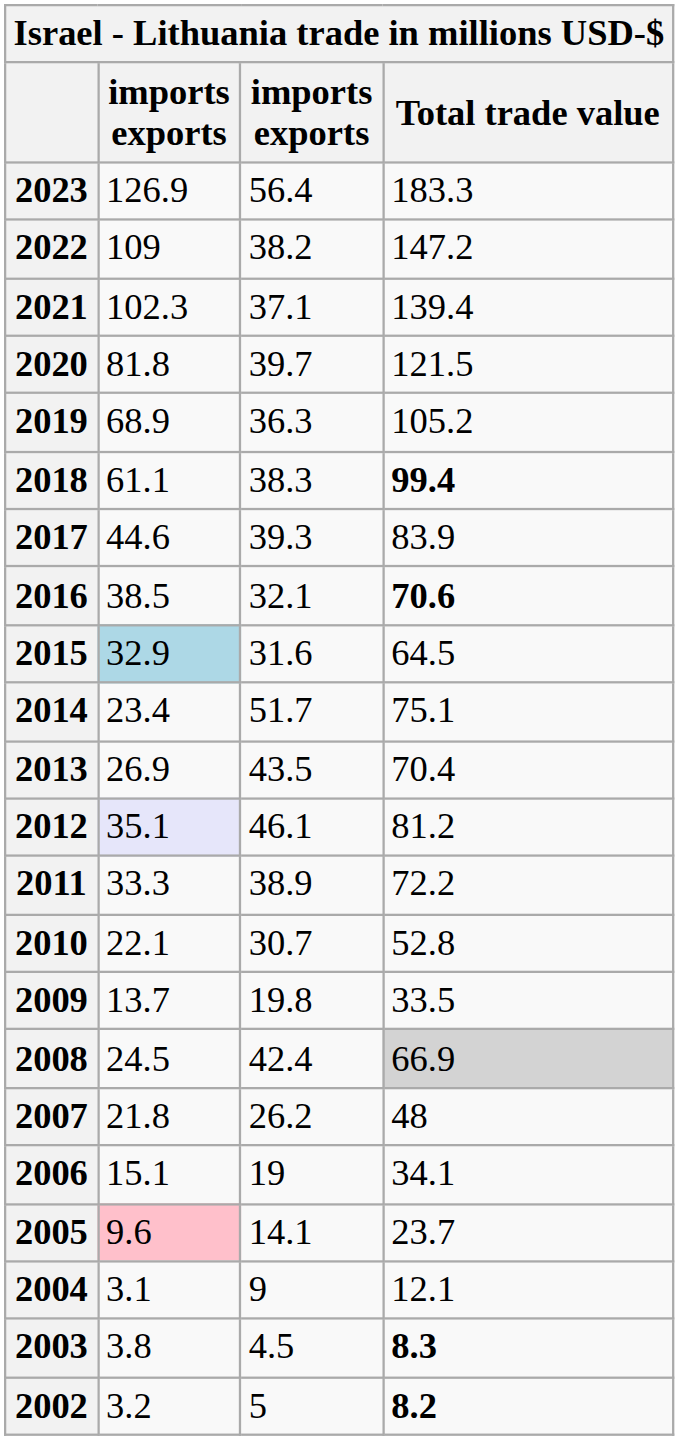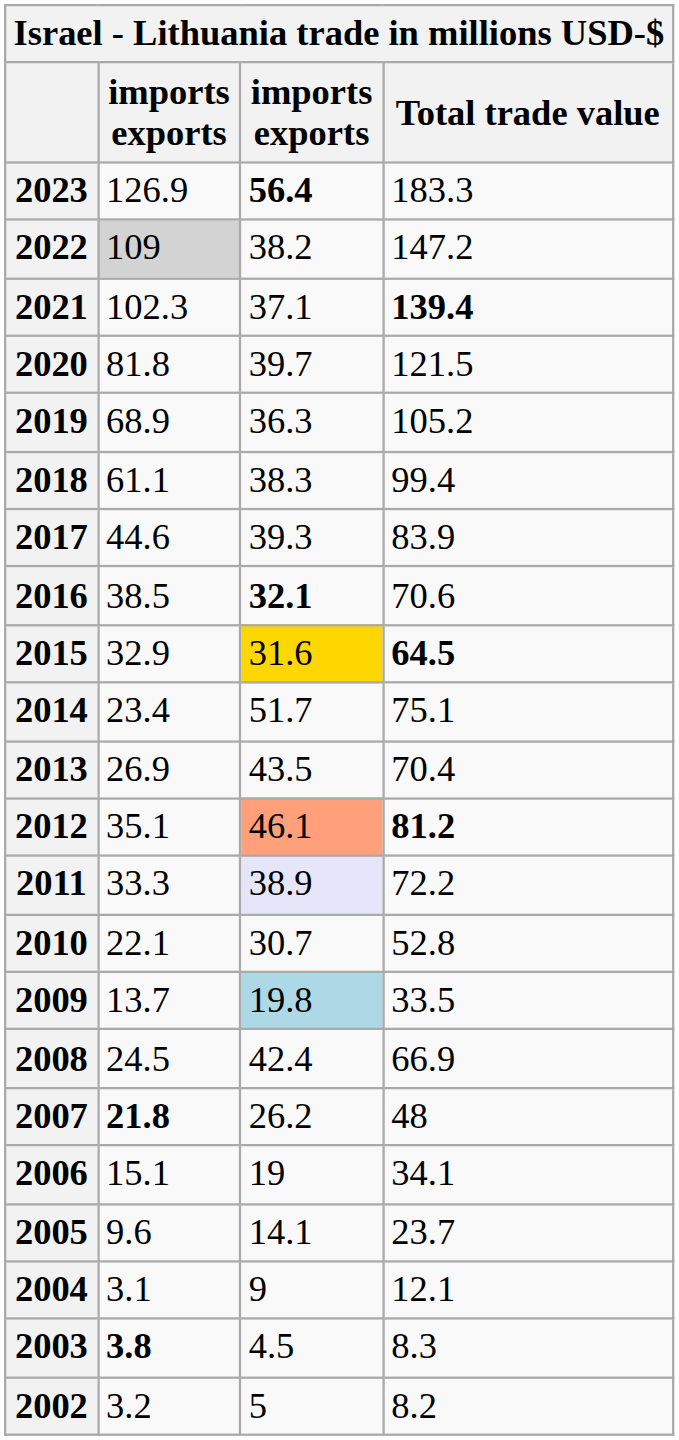(281, 190) normal -> (281, 190) bold
(133, 248) no background -> (133, 248) lightgrey background
(432, 305) normal -> (432, 305) bold
(423, 479) bold -> (423, 479) normal
(281, 595) normal -> (281, 595) bold
(423, 595) bold -> (423, 595) normal
(138, 653) lightblue background -> (138, 653) no background
(281, 653) no background -> (281, 653) gold background
(423, 653) normal -> (423, 653) bold
(138, 826) lavender background -> (138, 826) no background
(281, 826) no background -> (281, 826) lightsalmon background
(423, 826) normal -> (423, 826) bold
(281, 884) no background -> (281, 884) lavender background
(281, 1000) no background -> (281, 1000) lightblue background
(423, 1058) lightgrey background -> (423, 1058) no background
(138, 1115) normal -> (138, 1115) bold
(129, 1231) pink background -> (129, 1231) no background
(129, 1347) normal -> (129, 1347) bold
(414, 1347) bold -> (414, 1347) normal
(414, 1405) bold -> (414, 1405) normal
